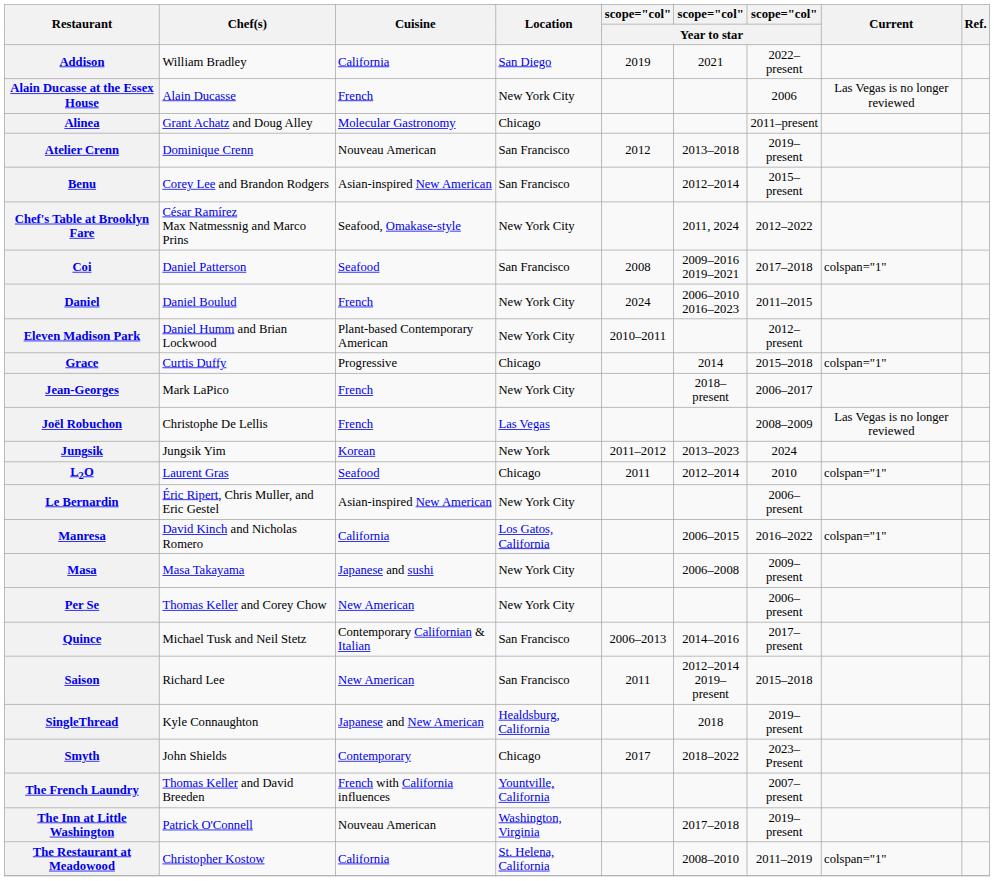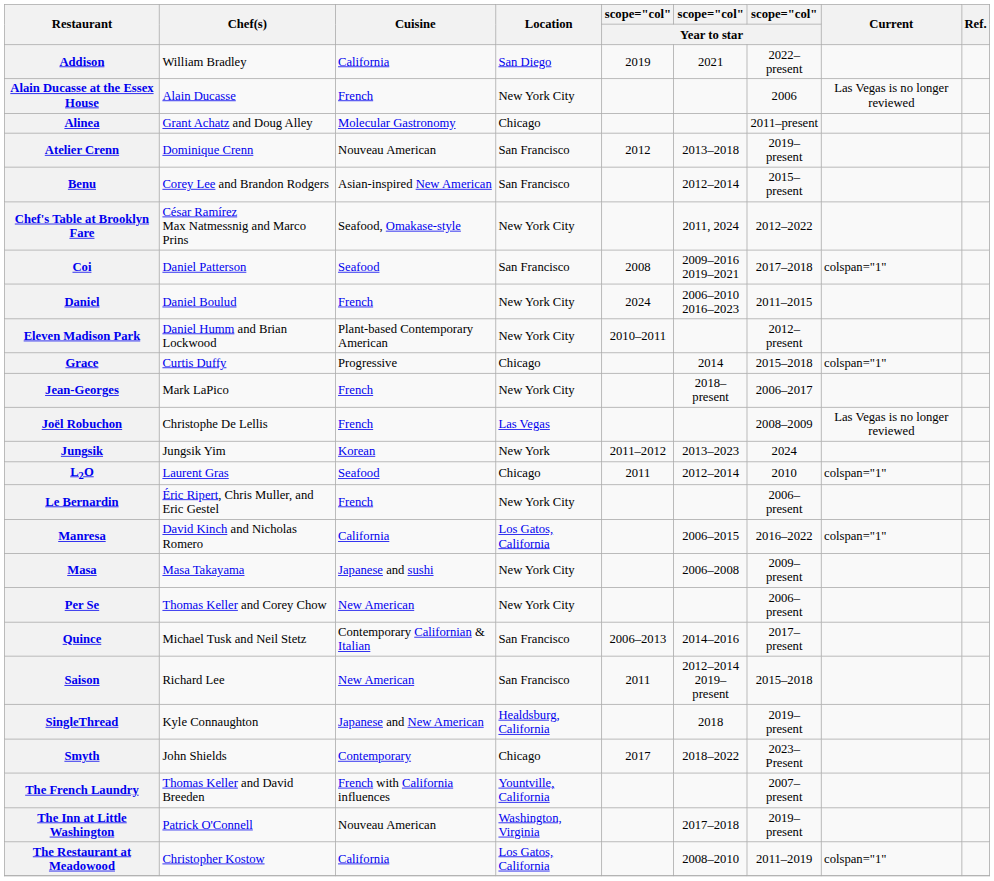(415, 502) Asian-inspired New American -> (356, 502) French
(526, 858) St. Helena, California -> (526, 858) Los Gatos, California
